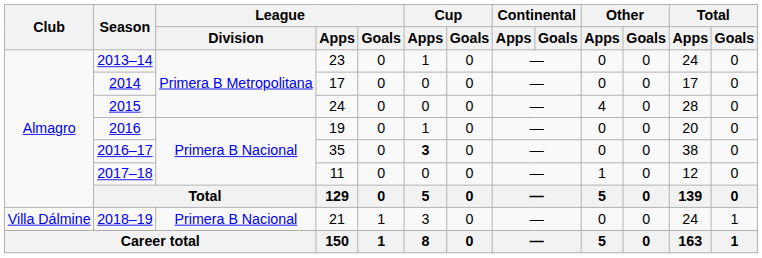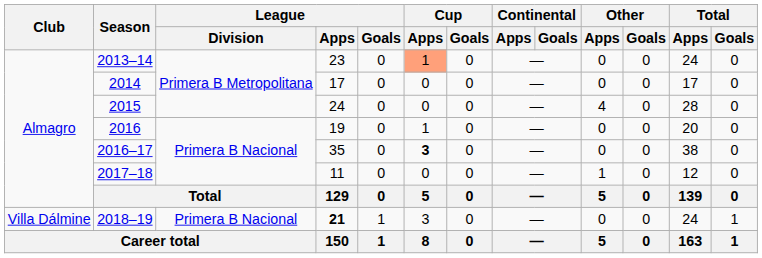(425, 60) no background -> (425, 60) lightsalmon background
(337, 219) normal -> (337, 219) bold
